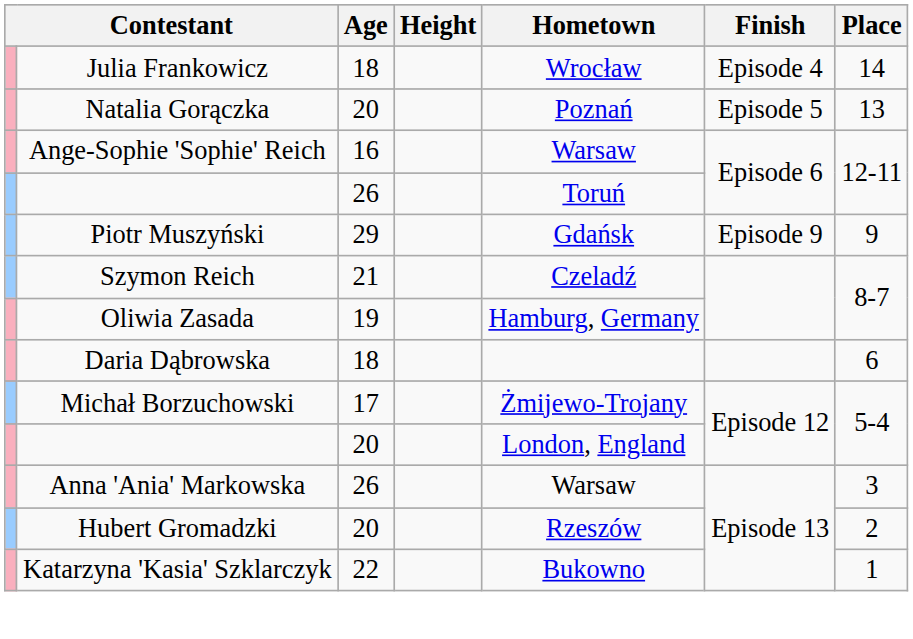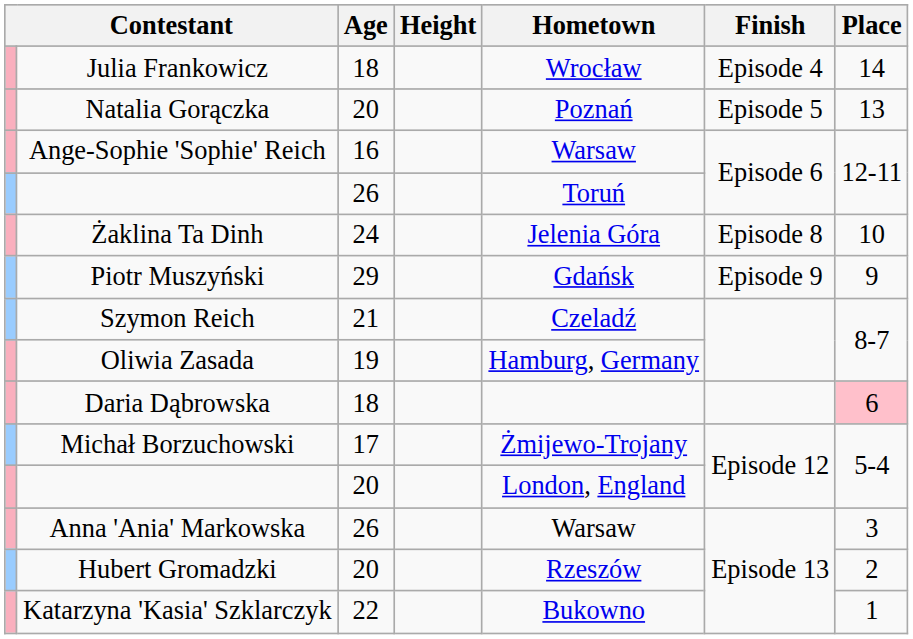+ row: (177, 234)
(872, 360) no background -> (872, 402) pink background
